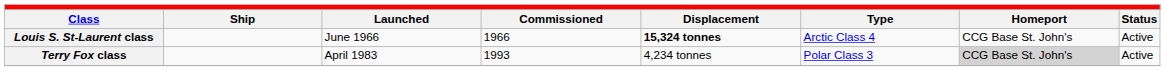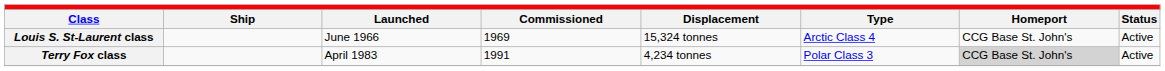(497, 37) 1966 -> (497, 37) 1969
(682, 37) bold -> (681, 37) normal
(497, 56) 1993 -> (497, 56) 1991
